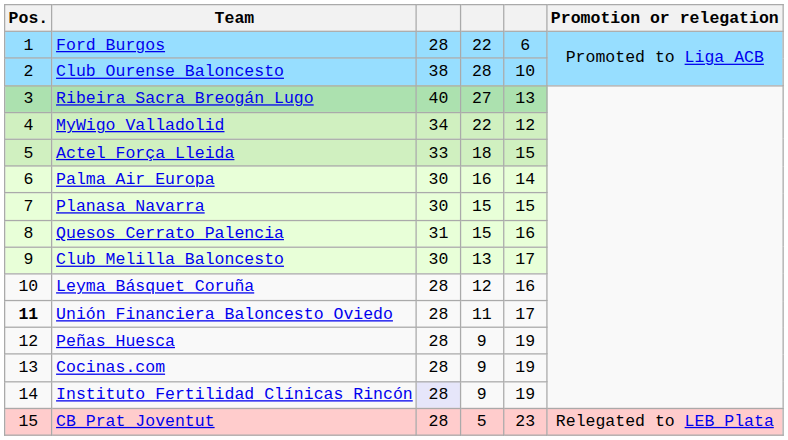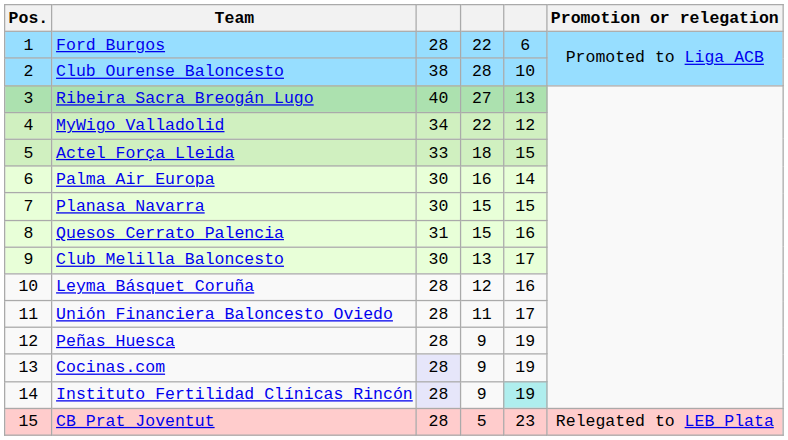(28, 314) bold -> (28, 314) normal
(438, 368) no background -> (438, 368) lavender background
(525, 395) no background -> (525, 395) paleturquoise background
